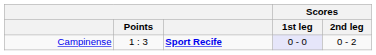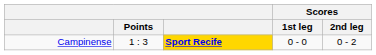(194, 42) no background -> (194, 42) gold background
(297, 42) lavender background -> (297, 42) no background
